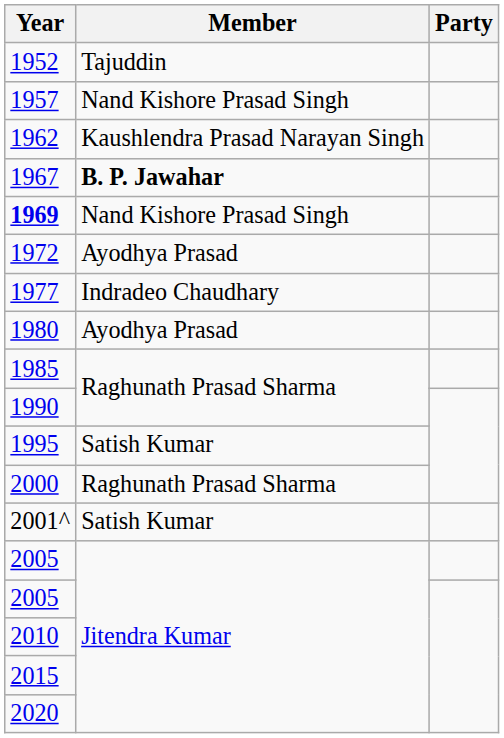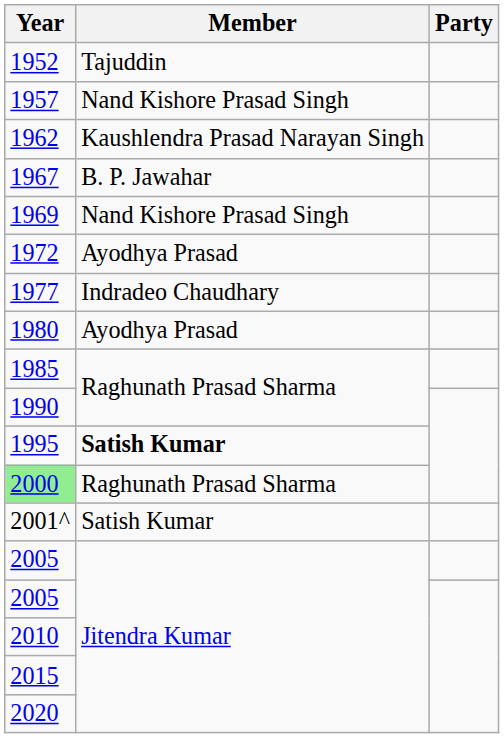(152, 176) bold -> (146, 176) normal
(34, 215) bold -> (34, 215) normal
(147, 445) normal -> (153, 445) bold
(34, 483) no background -> (34, 483) lightgreen background
